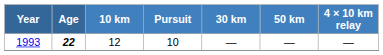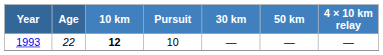(69, 42) bold -> (69, 42) normal
(115, 42) normal -> (115, 42) bold
